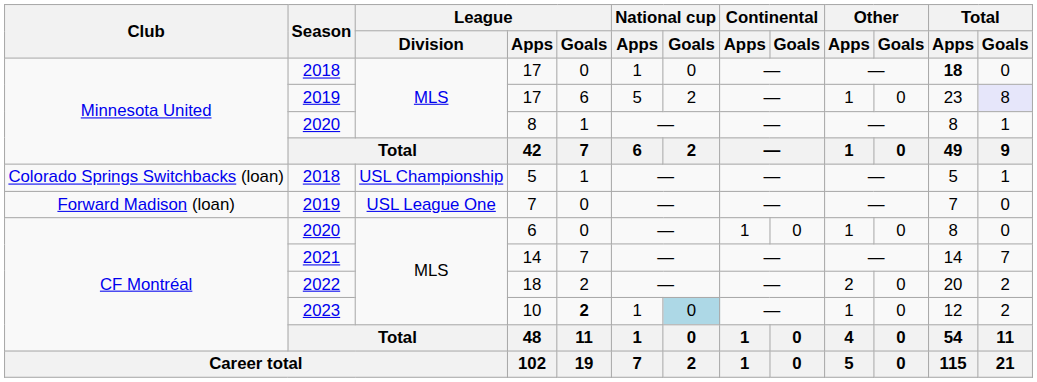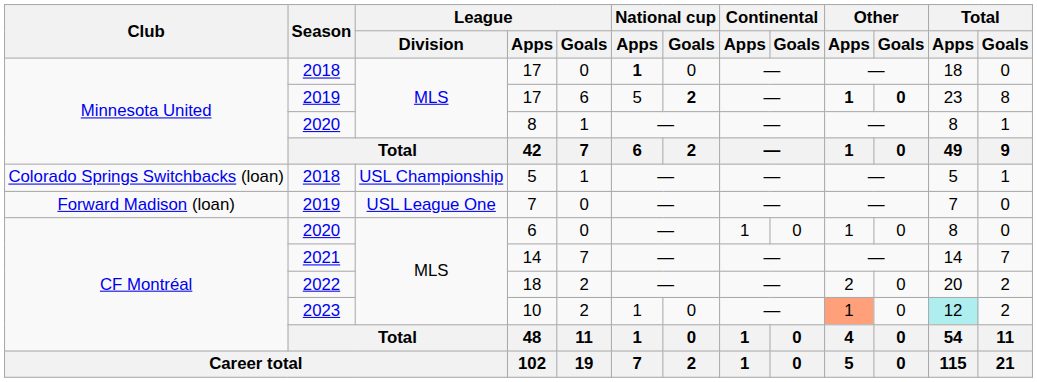(637, 71) normal -> (637, 71) bold
(953, 71) bold -> (953, 71) normal
(692, 97) normal -> (692, 97) bold
(849, 97) normal -> (849, 97) bold
(901, 97) normal -> (901, 97) bold
(1005, 97) lavender background -> (1005, 97) no background
(584, 310) bold -> (584, 310) normal
(692, 310) lightblue background -> (692, 310) no background
(849, 310) no background -> (849, 310) lightsalmon background
(953, 310) no background -> (953, 310) paleturquoise background
